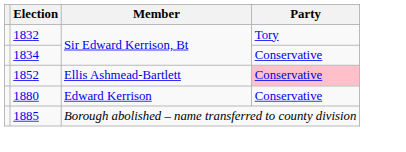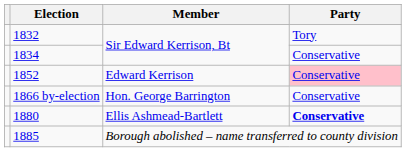(122, 75) Ellis Ashmead-Bartlett -> (149, 75) Edward Kerrison
+ row: (56, 95)
(108, 95) Edward Kerrison -> (164, 116) Ellis Ashmead-Bartlett
(288, 95) normal -> (328, 116) bold
